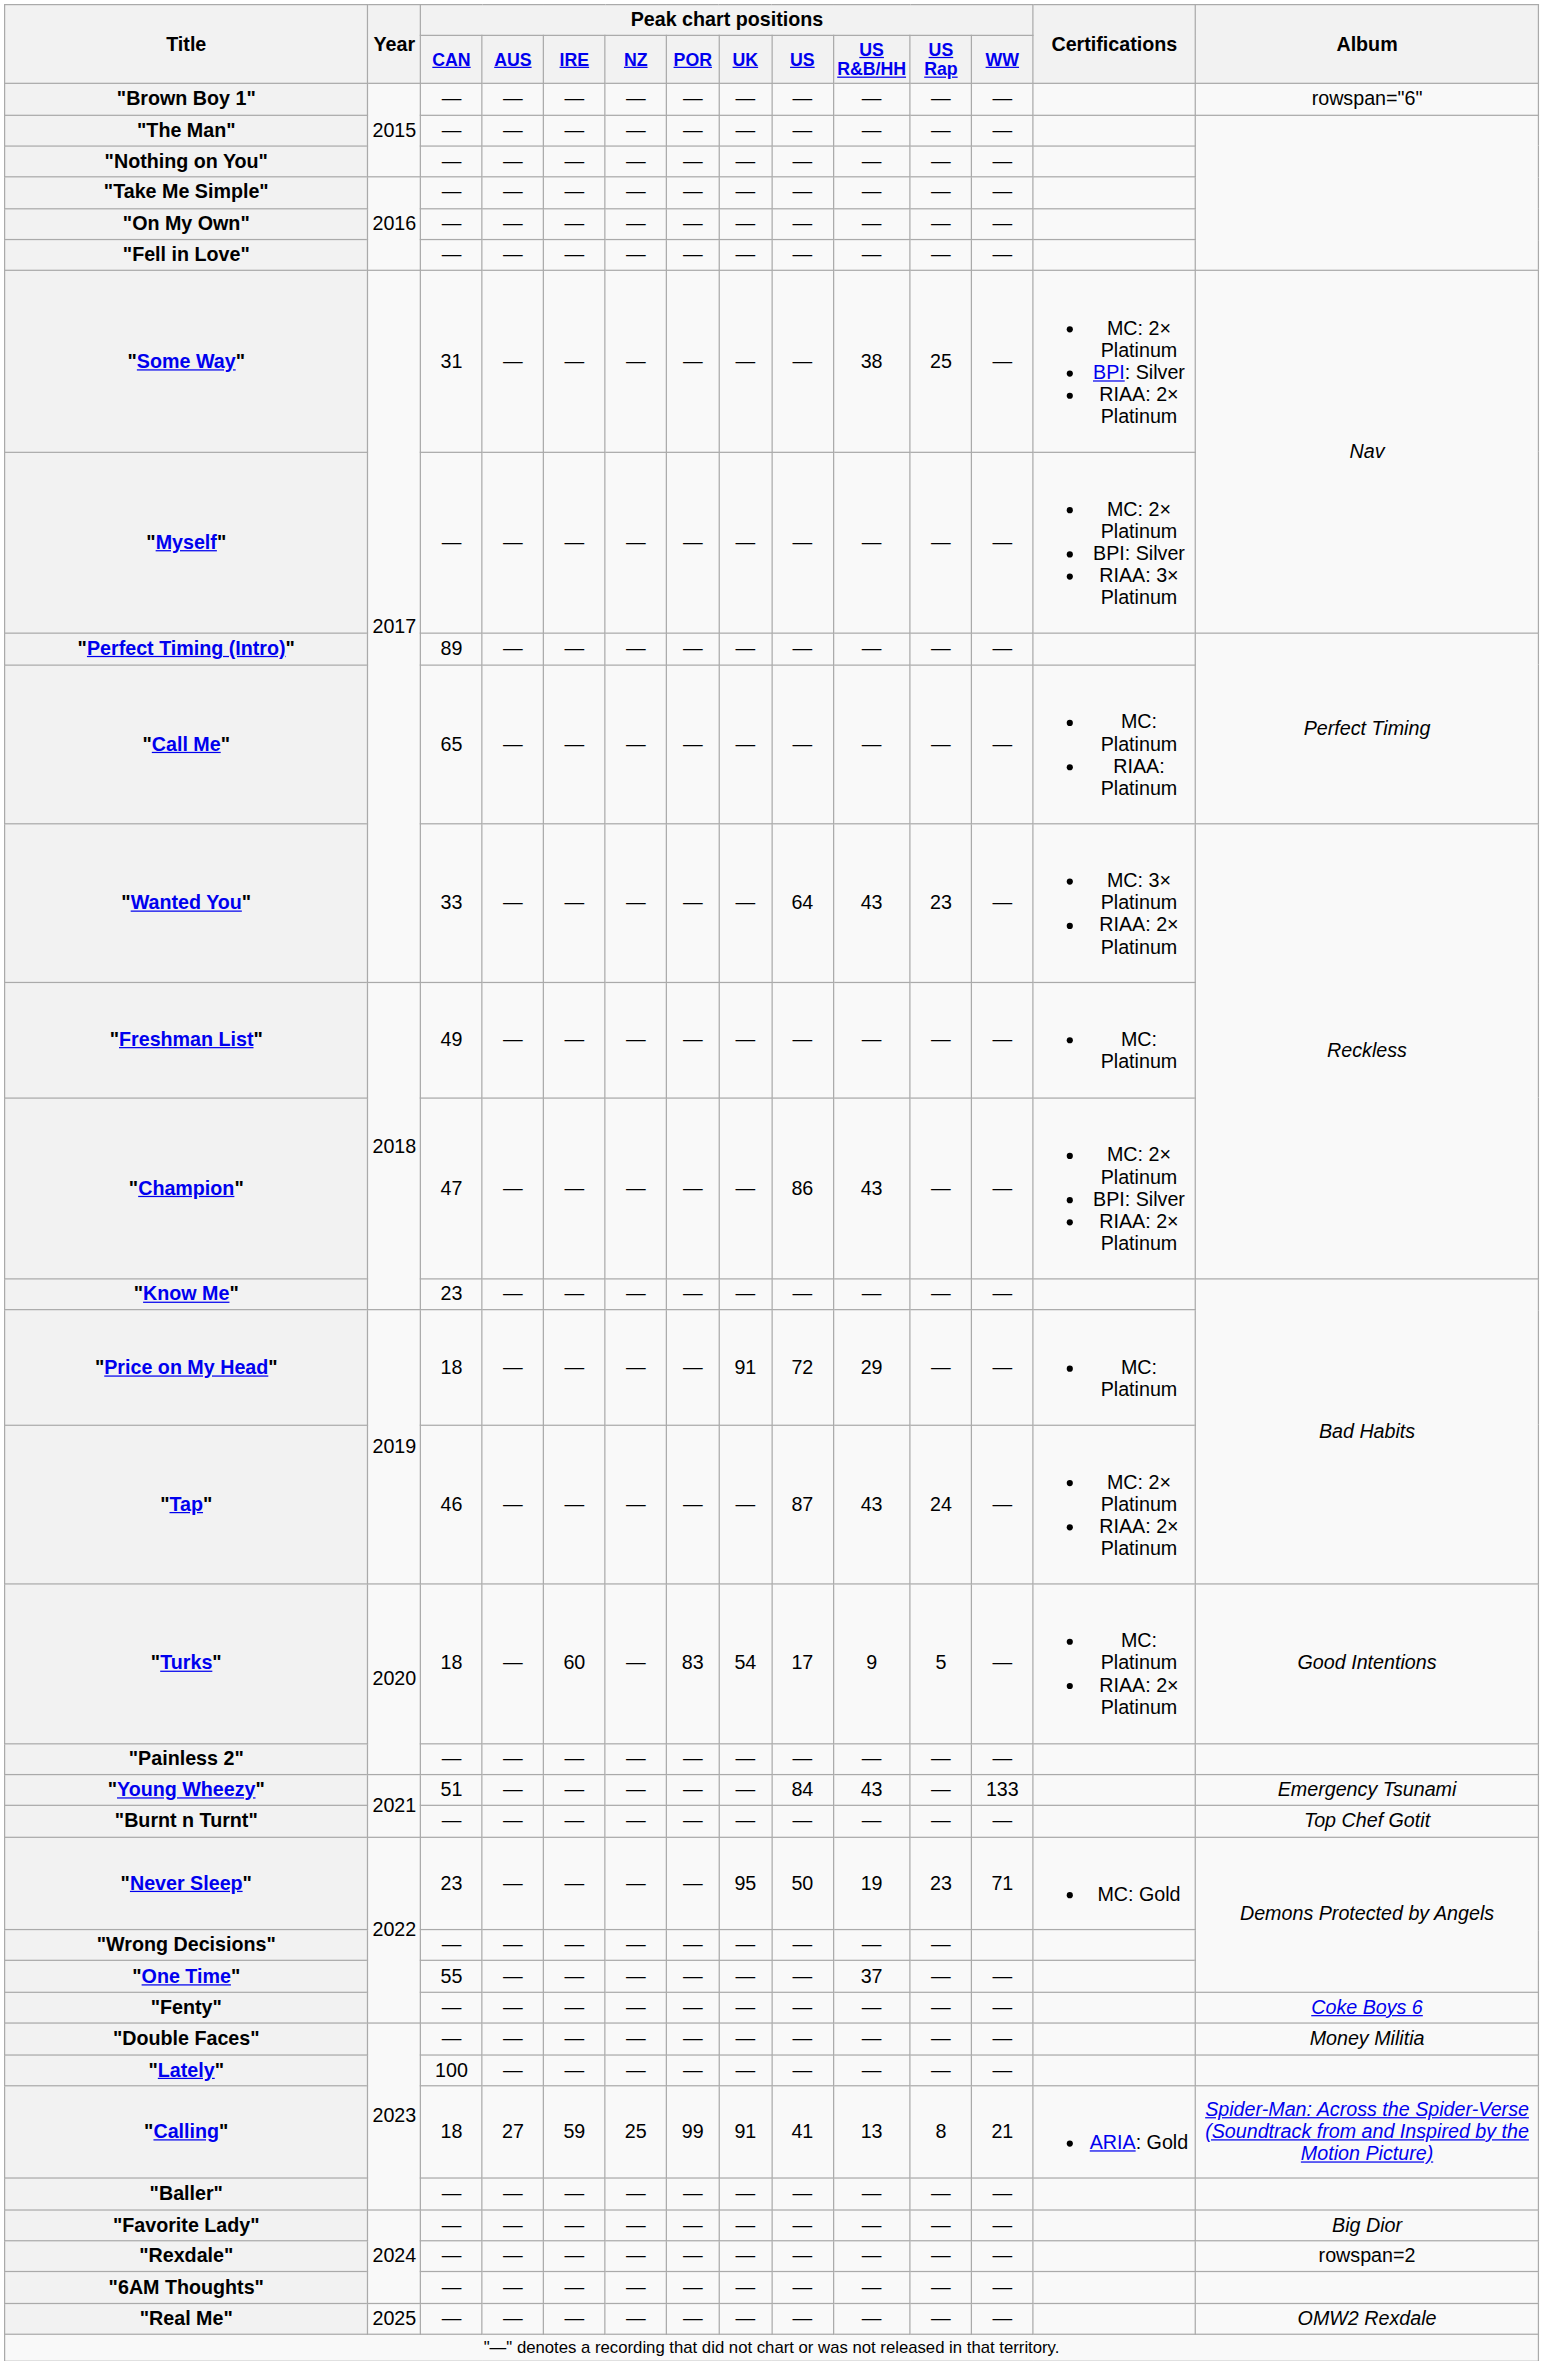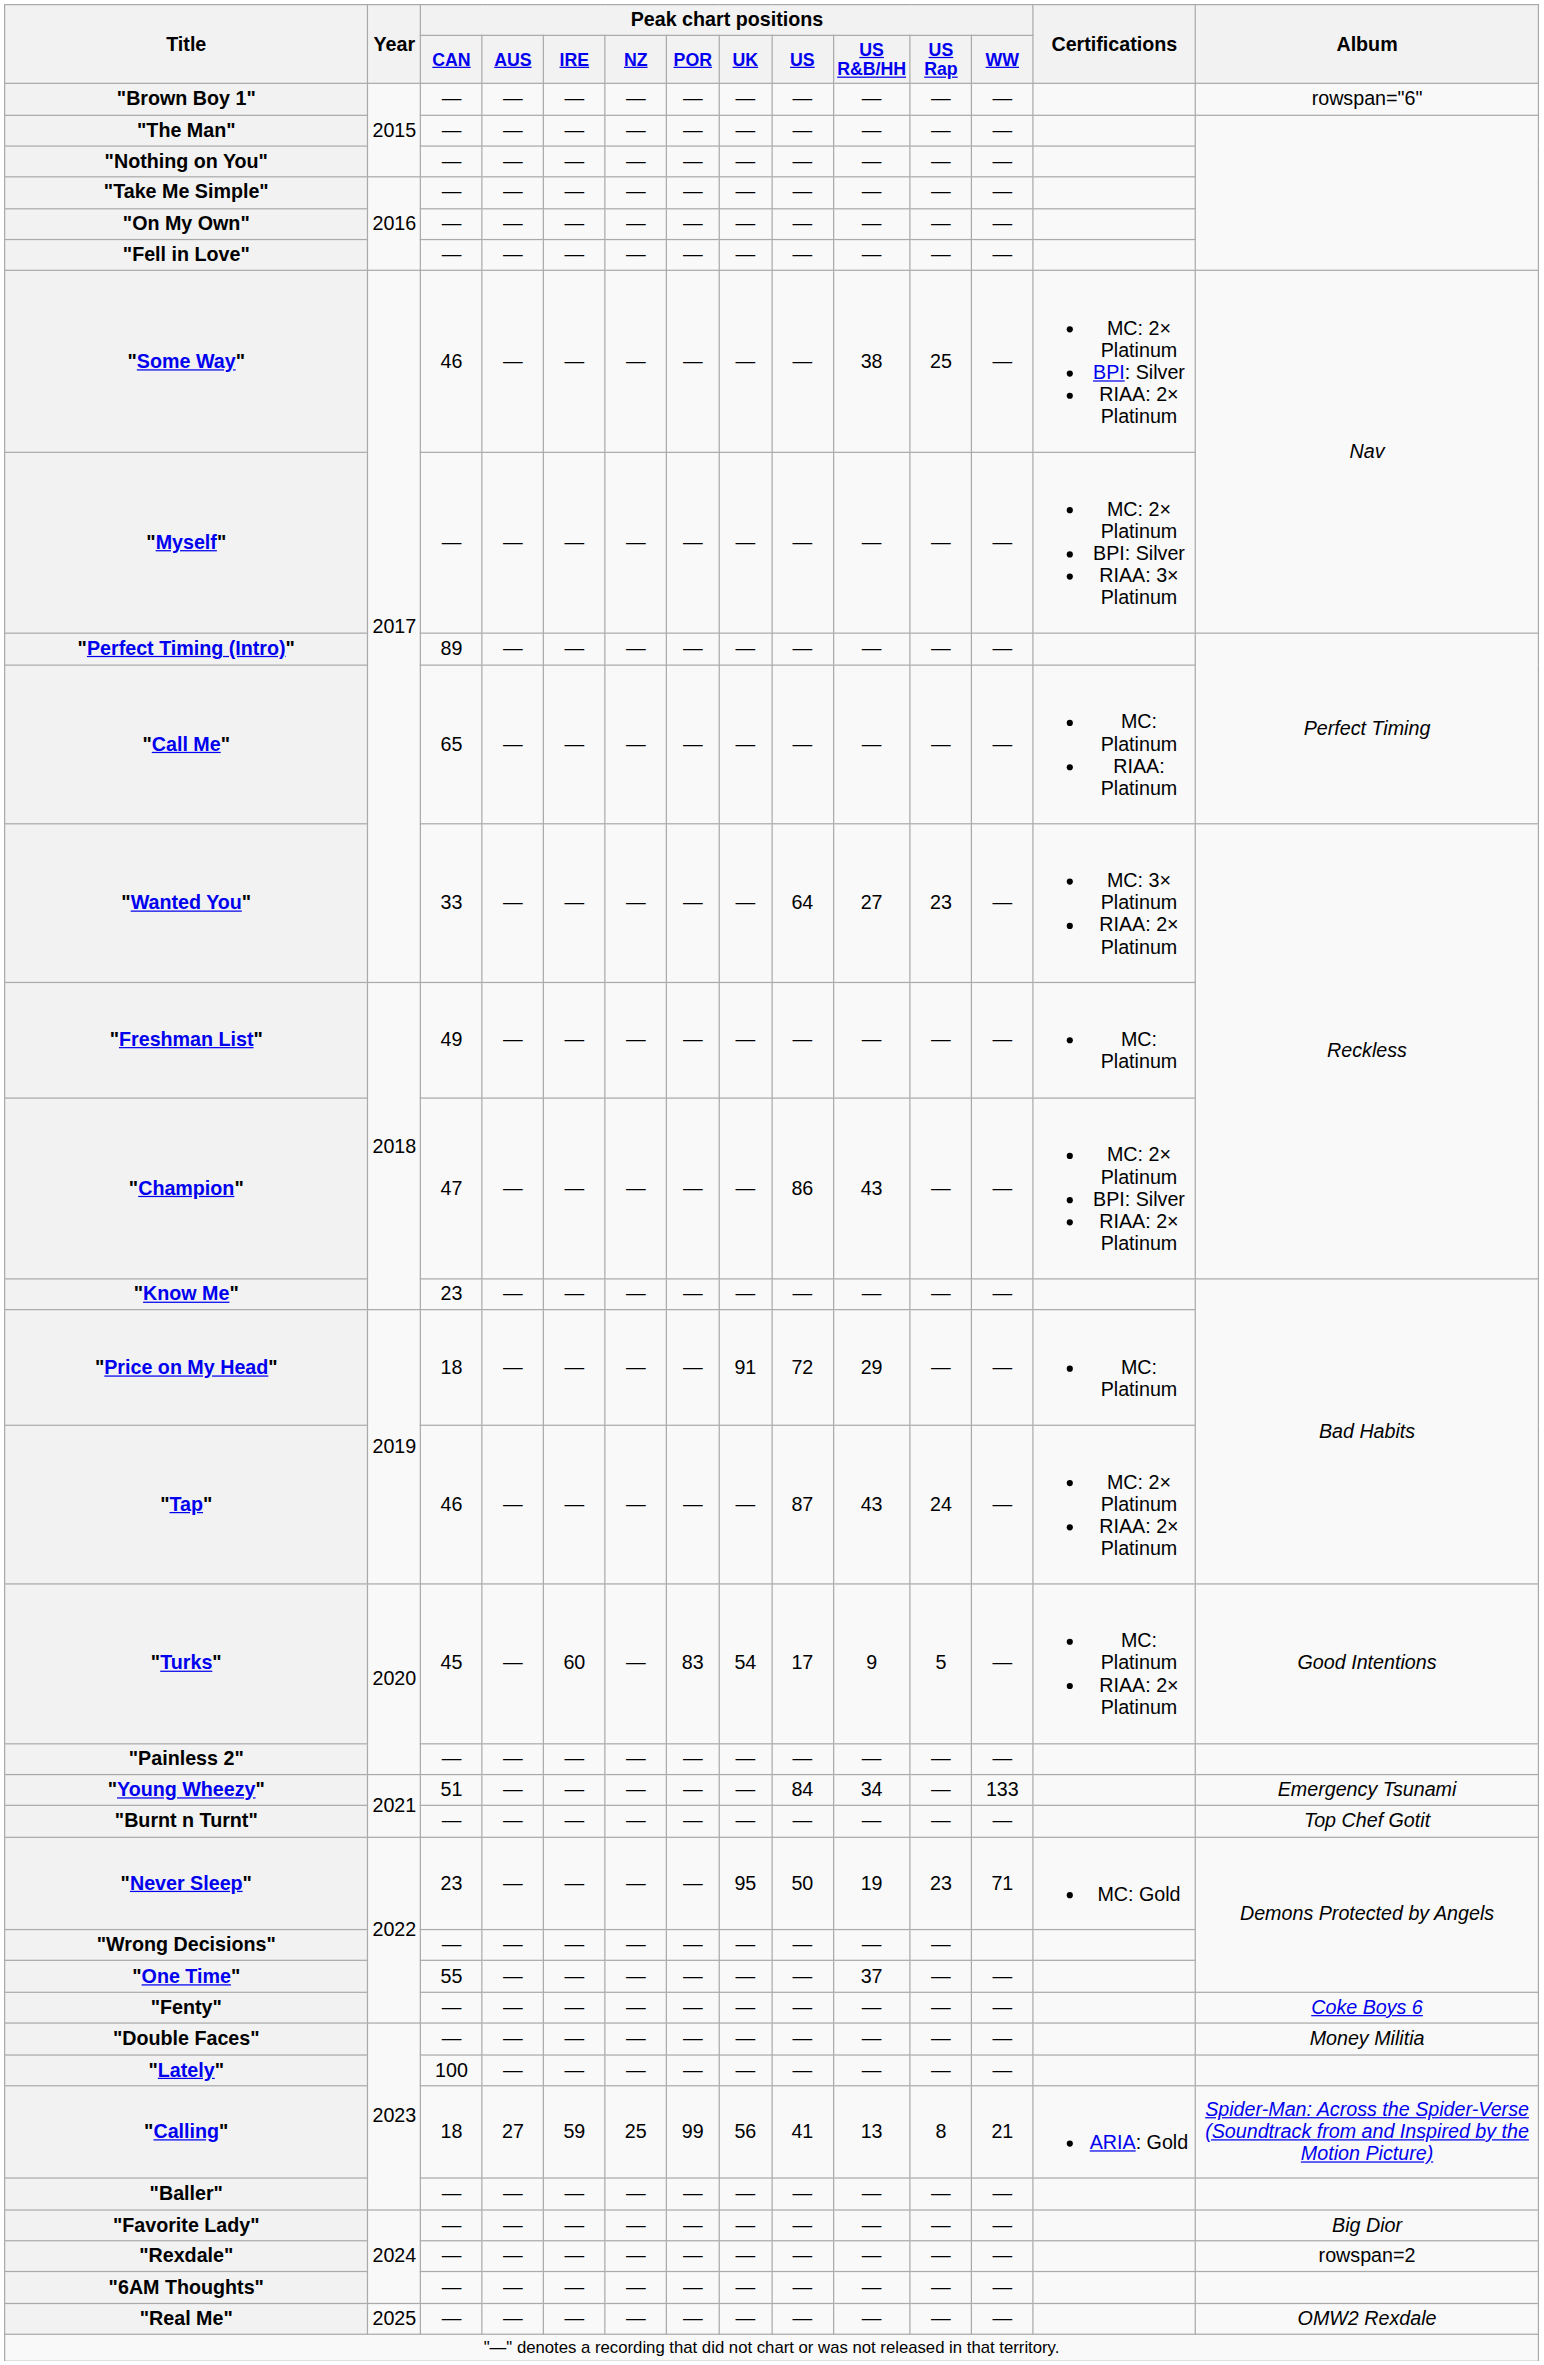(451, 361) 31 -> (451, 361) 46
(872, 903) 43 -> (872, 903) 27
(451, 1663) 18 -> (451, 1663) 45
(872, 1789) 43 -> (872, 1789) 34
(745, 2131) 91 -> (745, 2131) 56
